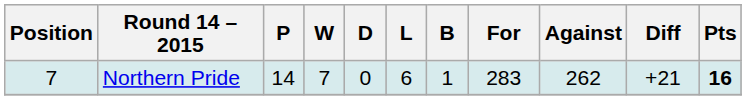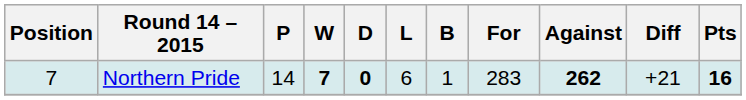(324, 77) normal -> (324, 77) bold
(365, 77) normal -> (365, 77) bold
(583, 77) normal -> (583, 77) bold
